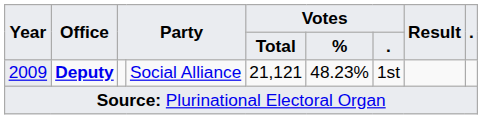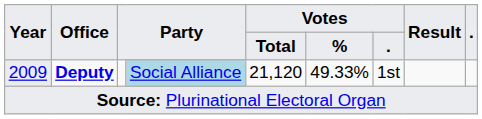(186, 73) no background -> (186, 73) lightblue background
(276, 73) 21,121 -> (276, 73) 21,120
(340, 73) 48.23% -> (340, 73) 49.33%
